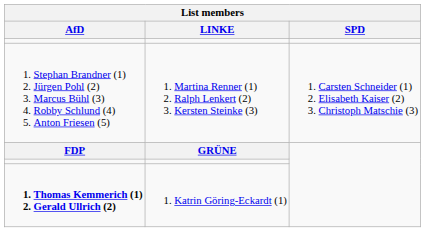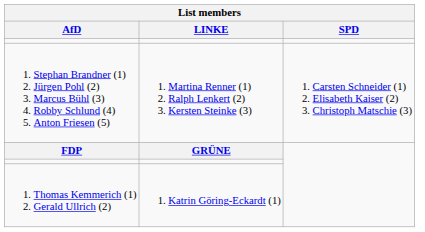(75, 201) bold -> (72, 201) normal
